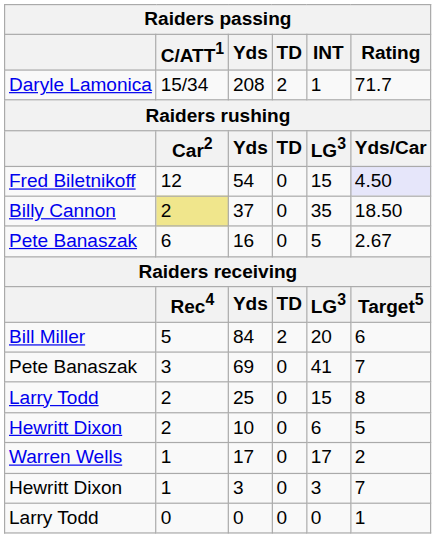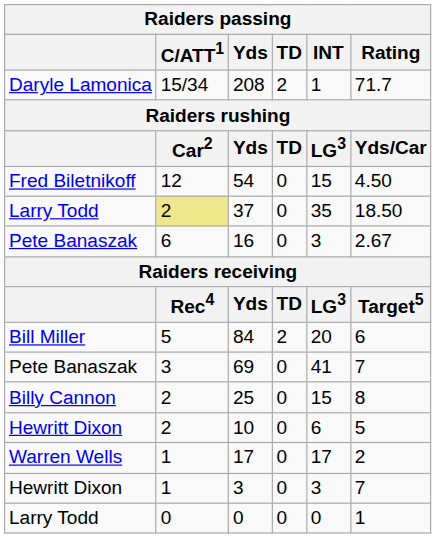(373, 180) lavender background -> (373, 180) no background
(62, 211) Billy Cannon -> (54, 211) Larry Todd
(316, 241) 5 -> (316, 241) 3
(54, 397) Larry Todd -> (62, 397) Billy Cannon
